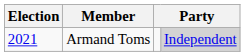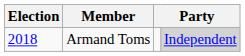(23, 39) 2021 -> (23, 39) 2018
